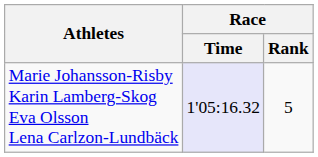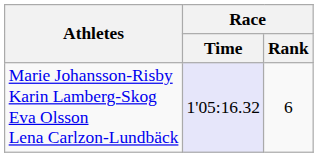(288, 107) 5 -> (288, 107) 6
